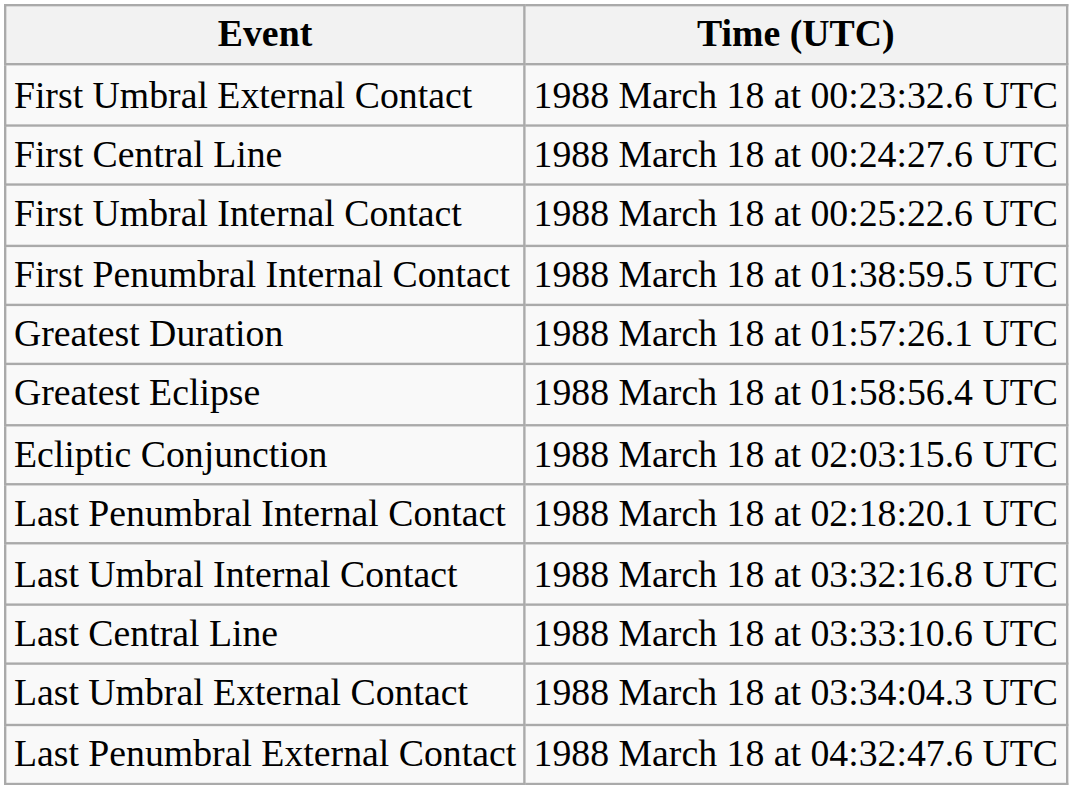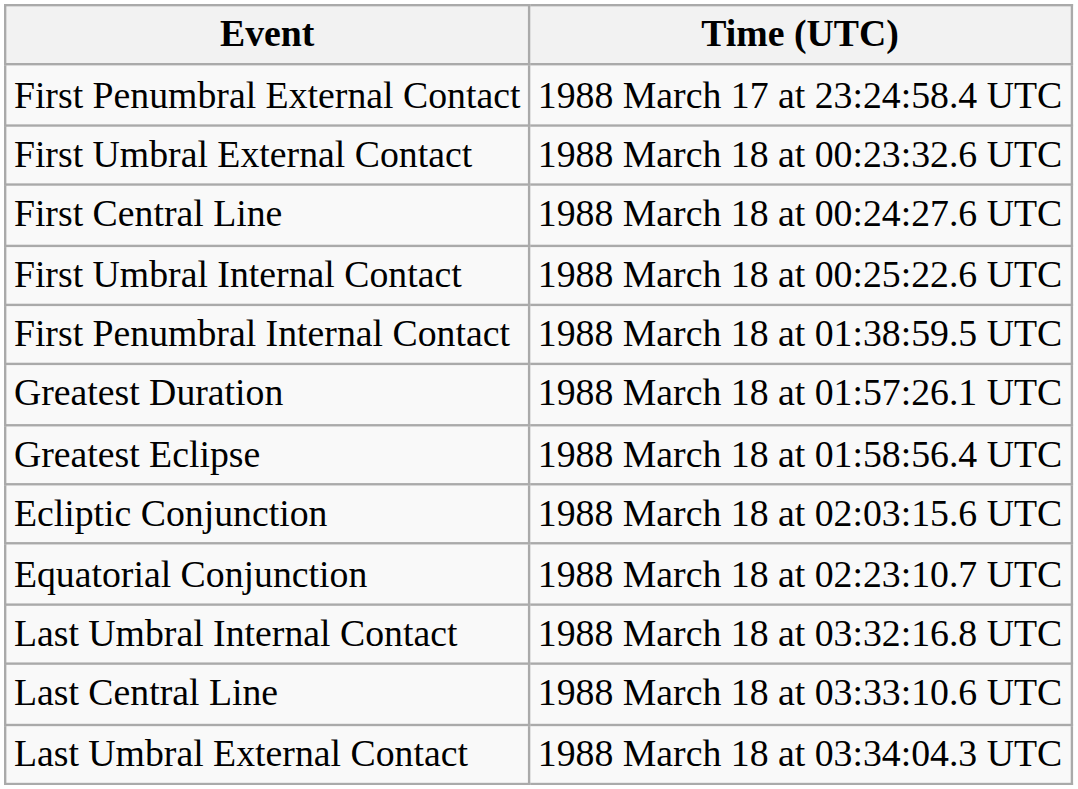+ row: (267, 94)
+ row: (191, 573)
- row: (260, 513)
- row: (265, 753)
